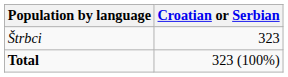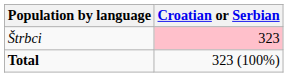(269, 38) no background -> (269, 38) pink background
